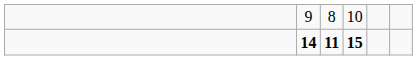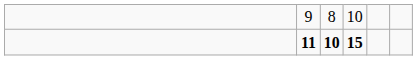(308, 42) 14 -> (308, 42) 11
(332, 42) 11 -> (332, 42) 10
